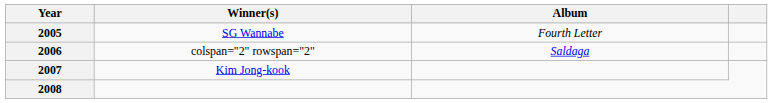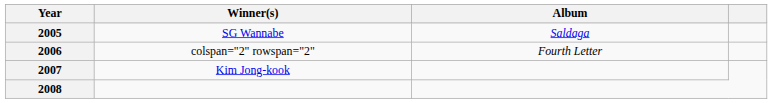(570, 32) Fourth Letter -> (570, 32) Saldaga
(570, 51) Saldaga -> (570, 51) Fourth Letter
